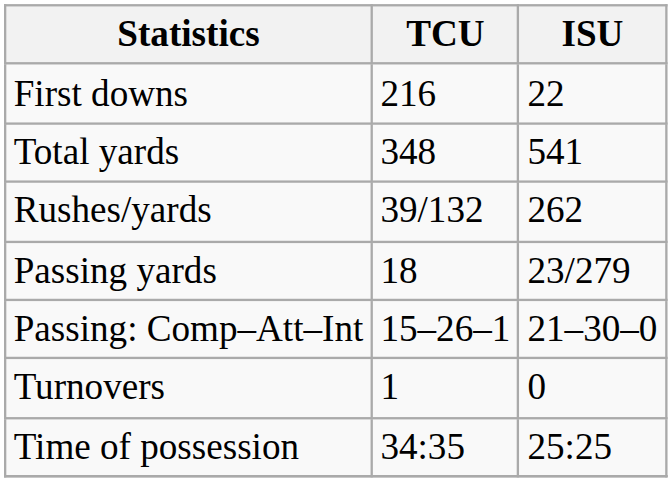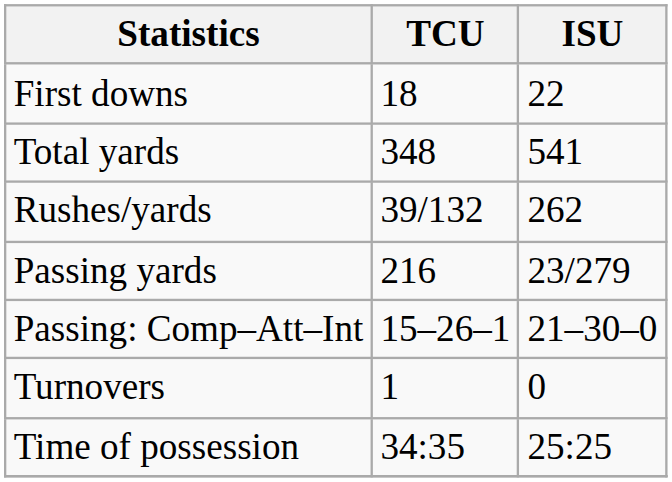(408, 92) 216 -> (399, 92) 18
(399, 269) 18 -> (408, 269) 216
